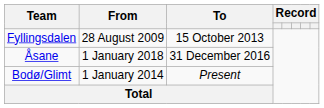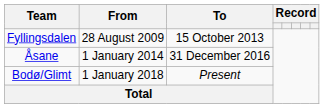(123, 56) 1 January 2018 -> (123, 56) 1 January 2014
(123, 75) 1 January 2014 -> (123, 75) 1 January 2018
